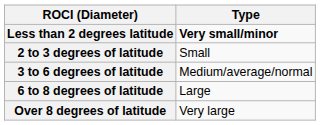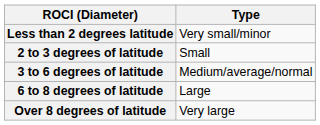(229, 34) bold -> (225, 34) normal
